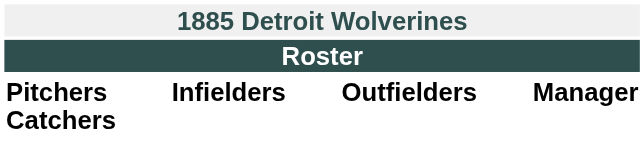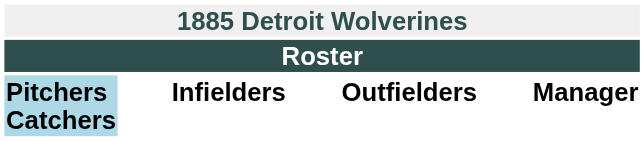(61, 106) no background -> (61, 106) lightblue background
